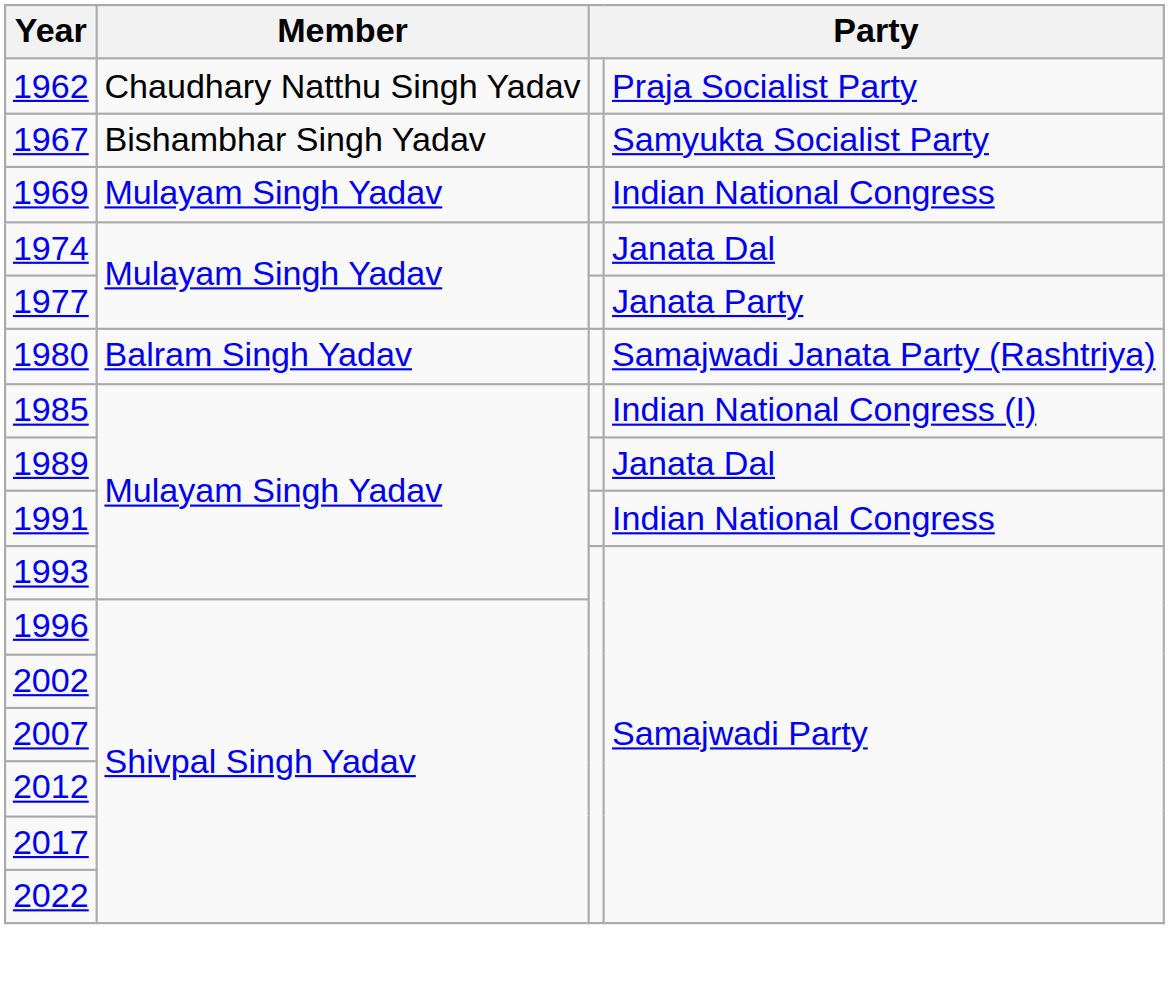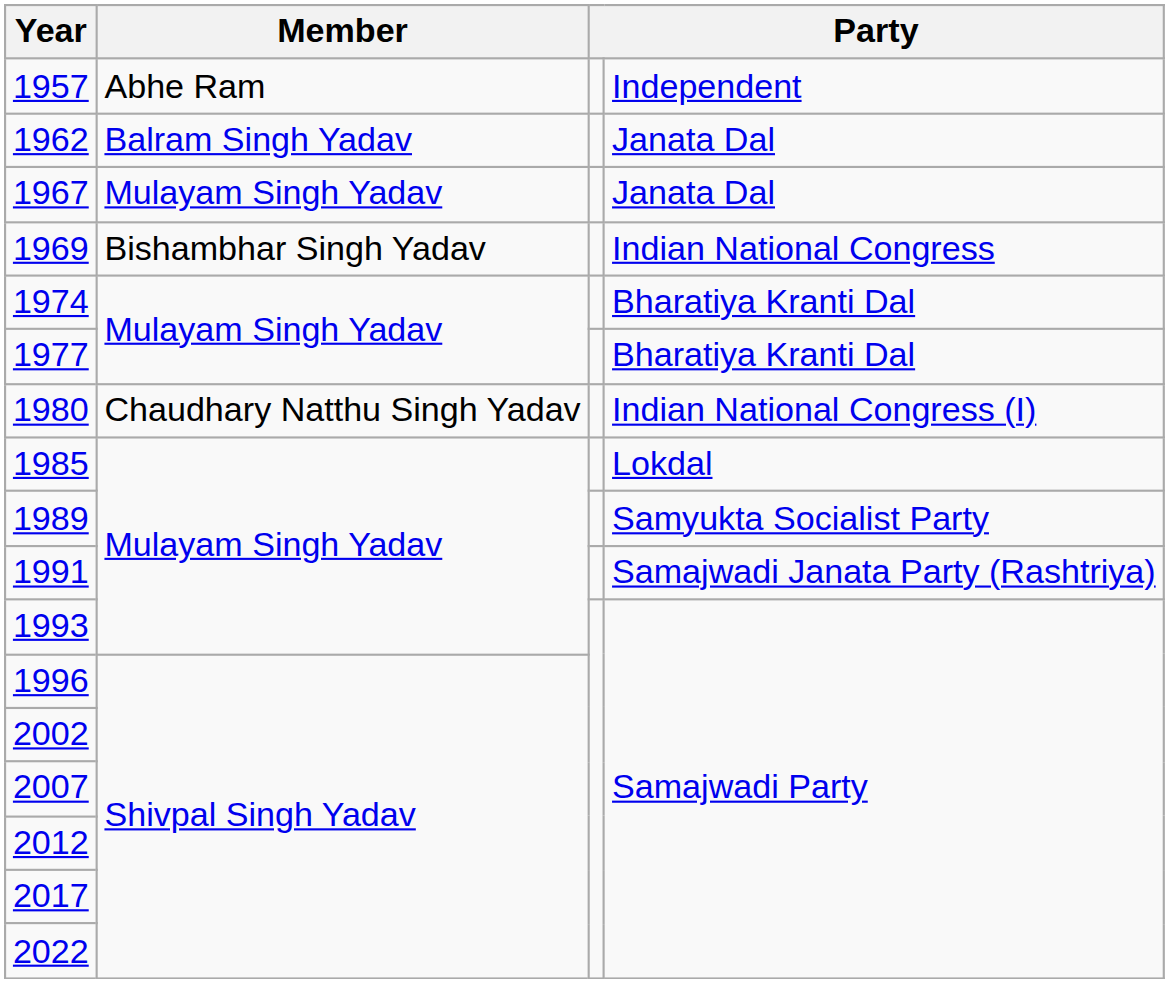+ row: (51, 85)
(343, 85) Chaudhary Natthu Singh Yadav -> (258, 139) Balram Singh Yadav
(765, 85) Praja Socialist Party -> (694, 139) Janata Dal
(295, 139) Bishambhar Singh Yadav -> (273, 193) Mulayam Singh Yadav
(801, 139) Samyukta Socialist Party -> (694, 193) Janata Dal
(273, 193) Mulayam Singh Yadav -> (295, 247) Bishambhar Singh Yadav
(694, 247) Janata Dal -> (764, 301) Bharatiya Kranti Dal
(708, 301) Janata Party -> (764, 355) Bharatiya Kranti Dal
(258, 355) Balram Singh Yadav -> (343, 409) Chaudhary Natthu Singh Yadav
(884, 355) Samajwadi Janata Party (Rashtriya) -> (824, 409) Indian National Congress (I)
(824, 409) Indian National Congress (I) -> (662, 463) Lokdal
(694, 463) Janata Dal -> (801, 517) Samyukta Socialist Party
(803, 517) Indian National Congress -> (884, 572) Samajwadi Janata Party (Rashtriya)
